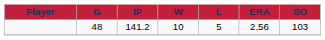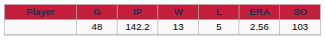(138, 27) 141.2 -> (138, 27) 142.2
(178, 27) 10 -> (178, 27) 13
